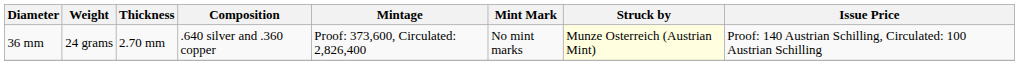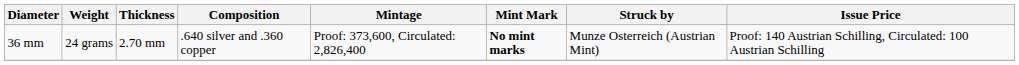(513, 42) normal -> (512, 42) bold
(639, 42) lightyellow background -> (642, 42) no background
